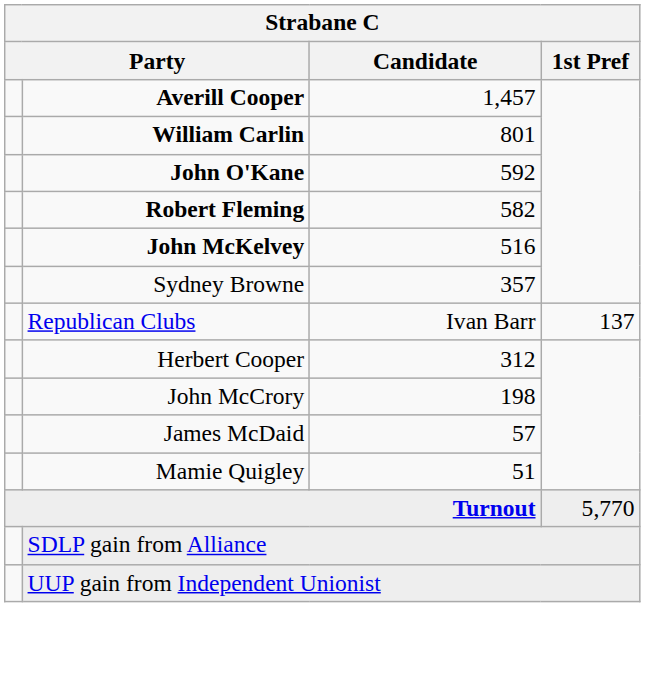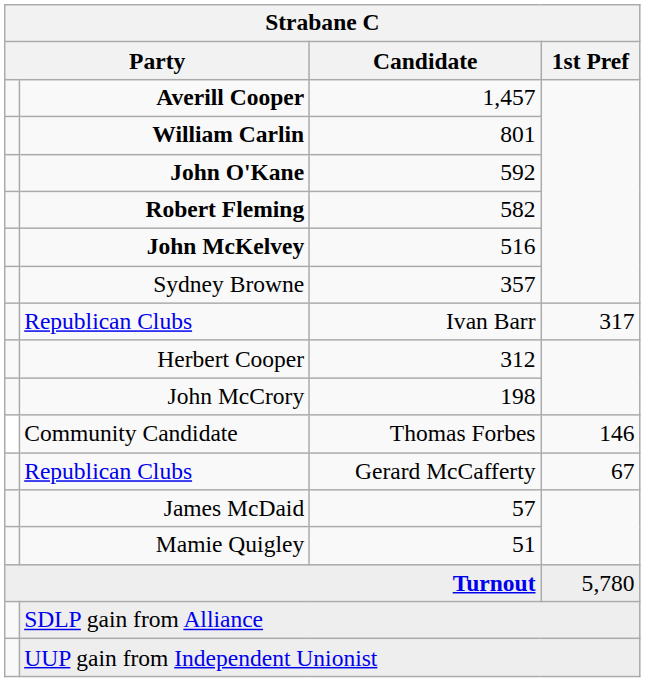(617, 321) 137 -> (617, 321) 317
+ row: (131, 433)
+ row: (108, 470)
(608, 508) 5,770 -> (608, 582) 5,780
